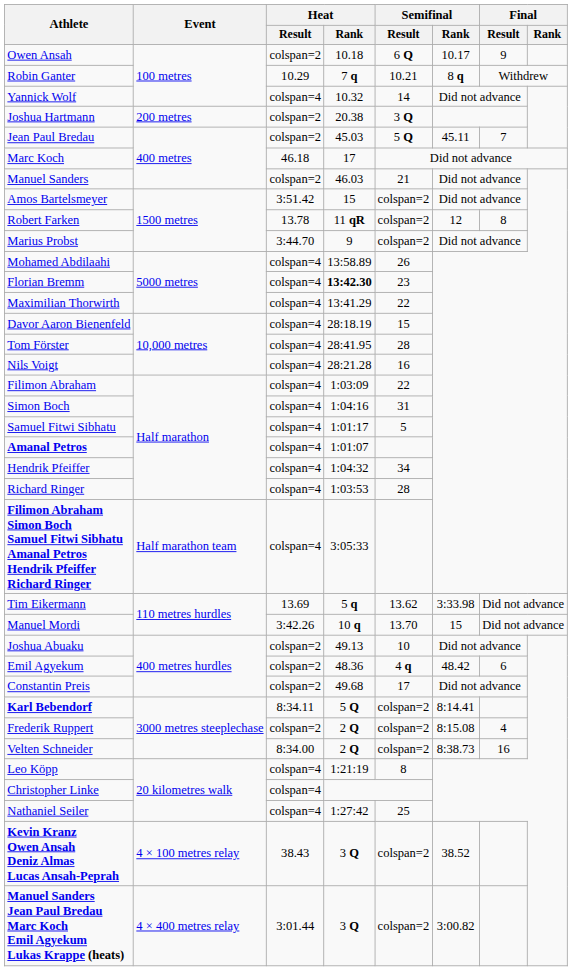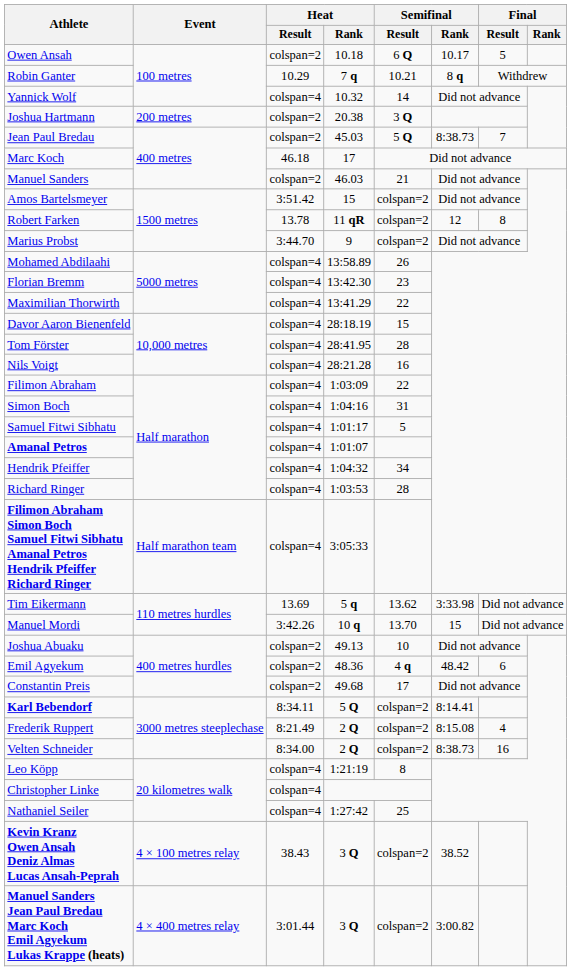(503, 55) 9 -> (503, 55) 5
(456, 138) 45.11 -> (455, 138) 8:38.73
(349, 282) bold -> (349, 282) normal
(295, 728) colspan=2 -> (295, 728) 8:21.49
